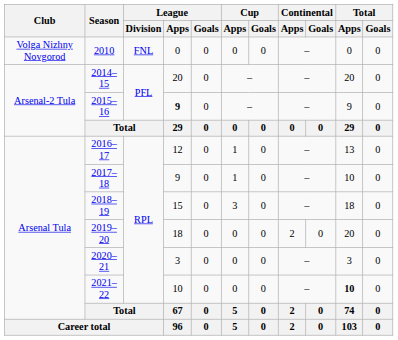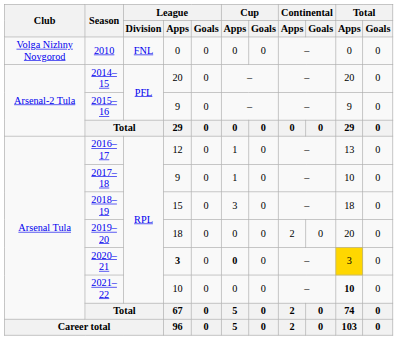(178, 106) bold -> (178, 106) normal
(178, 261) normal -> (178, 261) bold
(235, 261) normal -> (235, 261) bold
(349, 261) no background -> (349, 261) gold background
